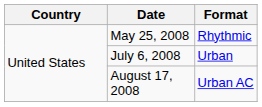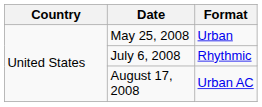(225, 35) Rhythmic -> (215, 35) Urban
(215, 55) Urban -> (225, 55) Rhythmic
